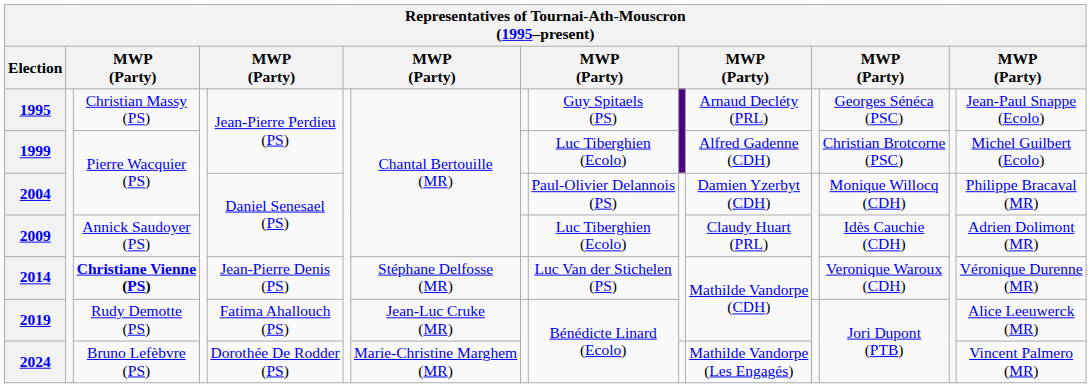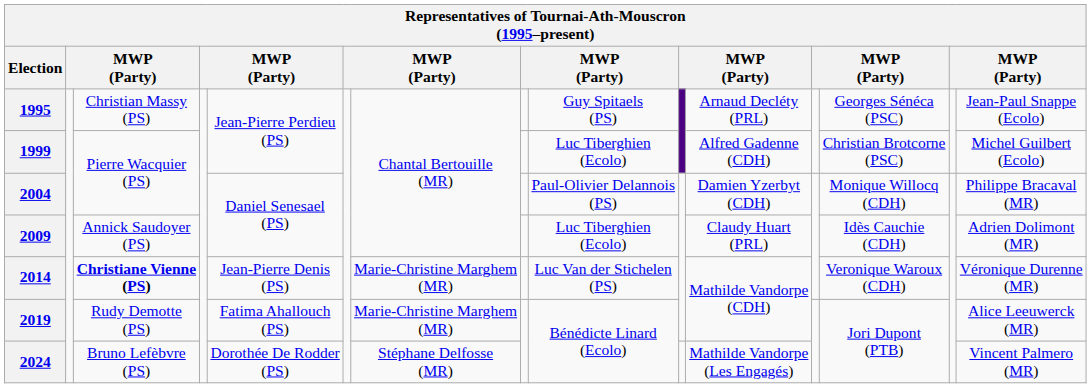(436, 277) Stéphane Delfosse (MR) -> (436, 277) Marie-Christine Marghem (MR)
(436, 320) Jean-Luc Cruke (MR) -> (436, 320) Marie-Christine Marghem (MR)
(436, 362) Marie-Christine Marghem (MR) -> (436, 362) Stéphane Delfosse (MR)
